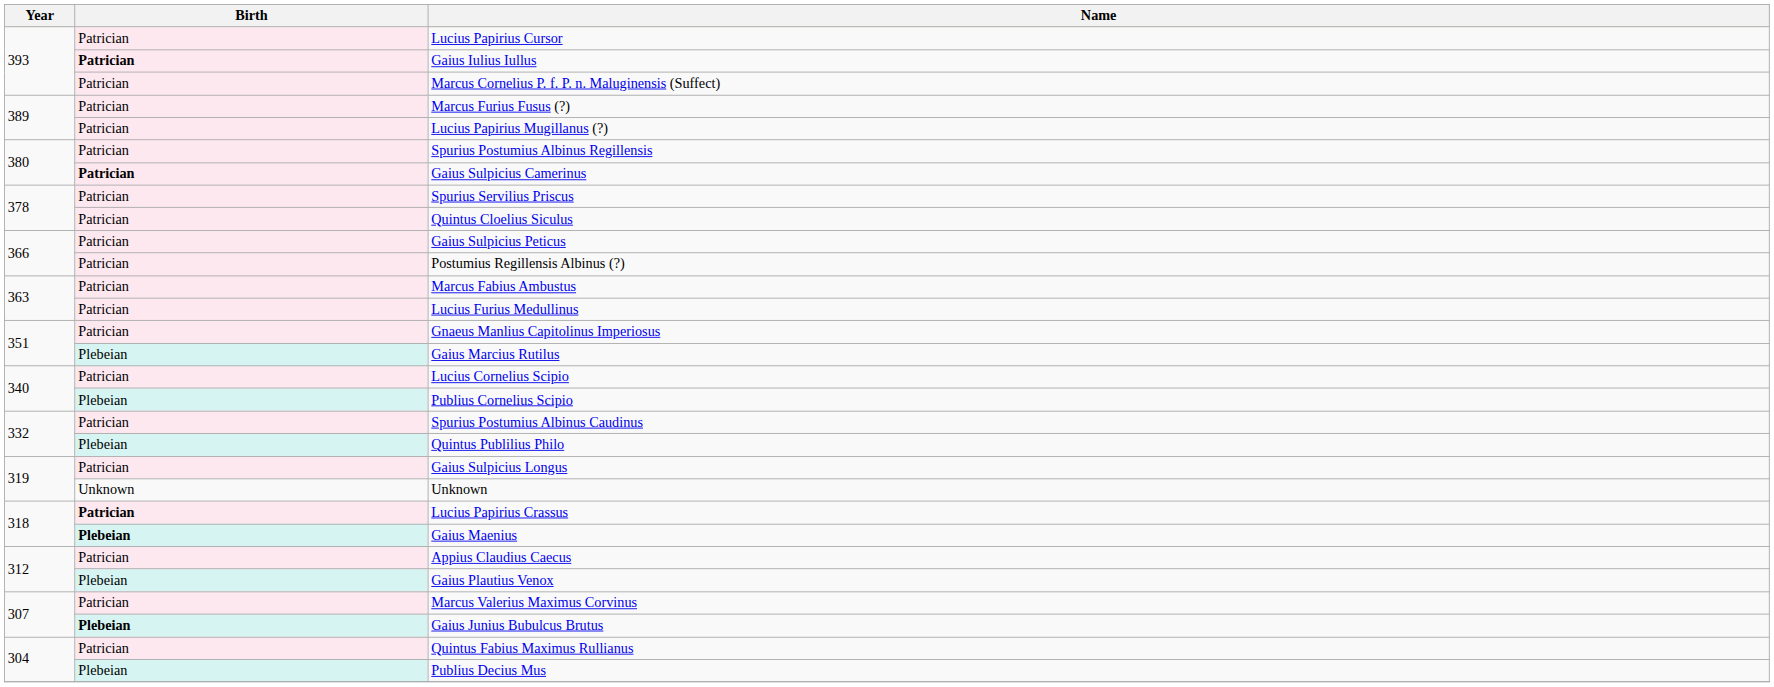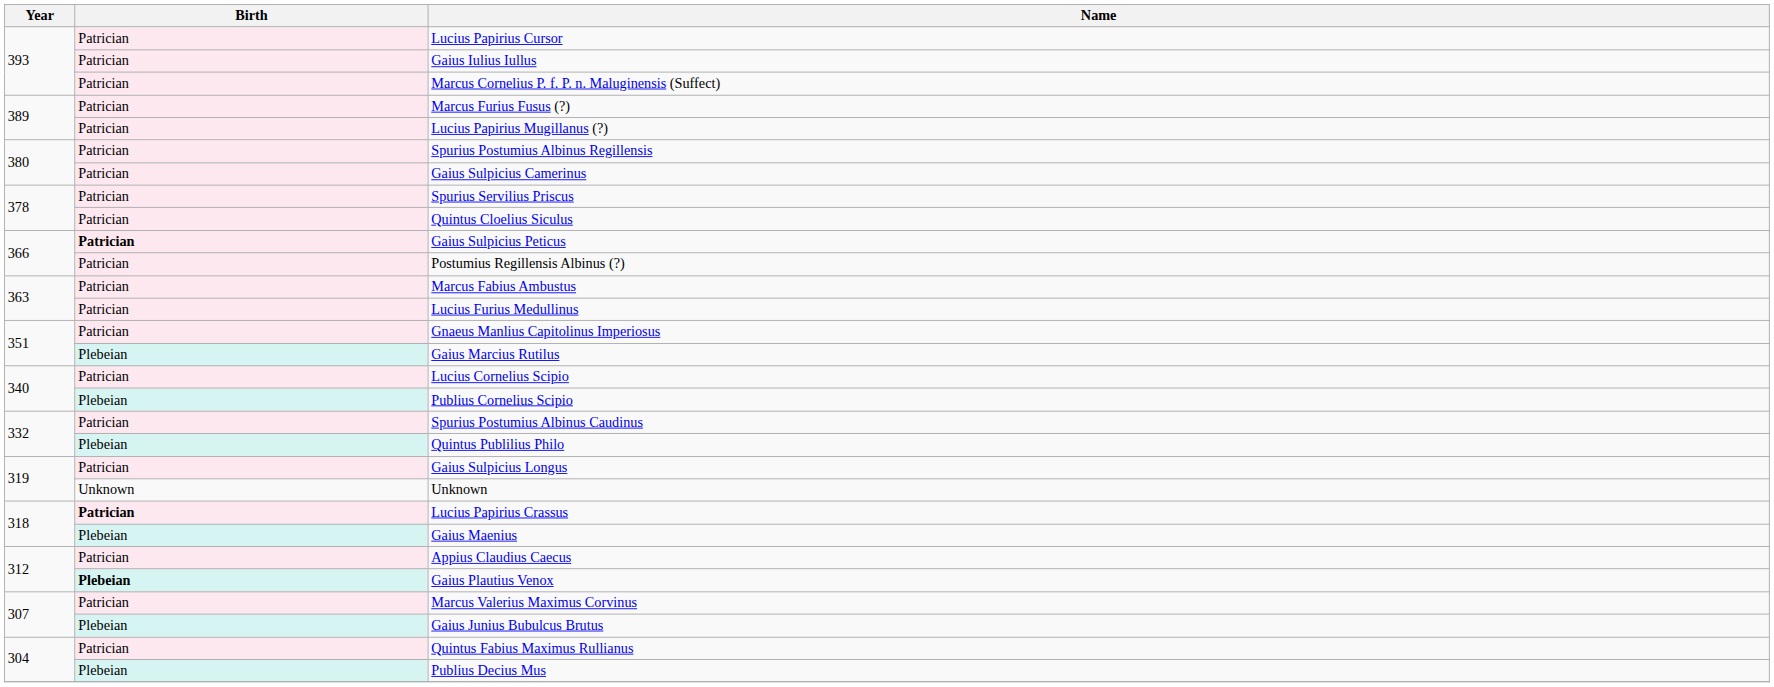(106, 60) bold -> (104, 60) normal
(106, 173) bold -> (104, 173) normal
(104, 241) normal -> (106, 241) bold
(104, 535) bold -> (103, 535) normal
(103, 580) normal -> (104, 580) bold
(104, 625) bold -> (103, 625) normal
